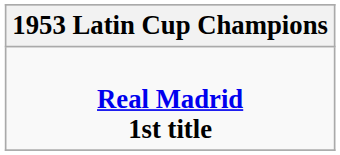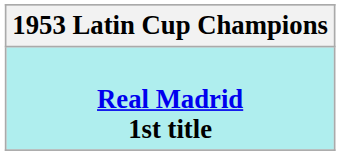(170, 113) no background -> (170, 113) paleturquoise background
